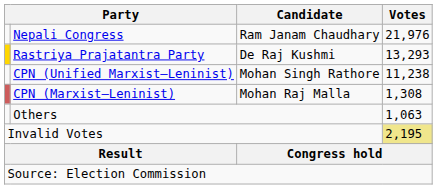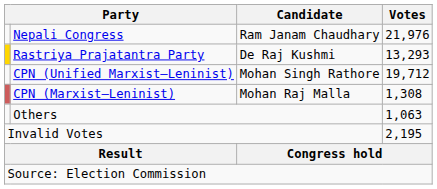(407, 74) 11,238 -> (407, 74) 19,712
(404, 134) khaki background -> (404, 134) no background
